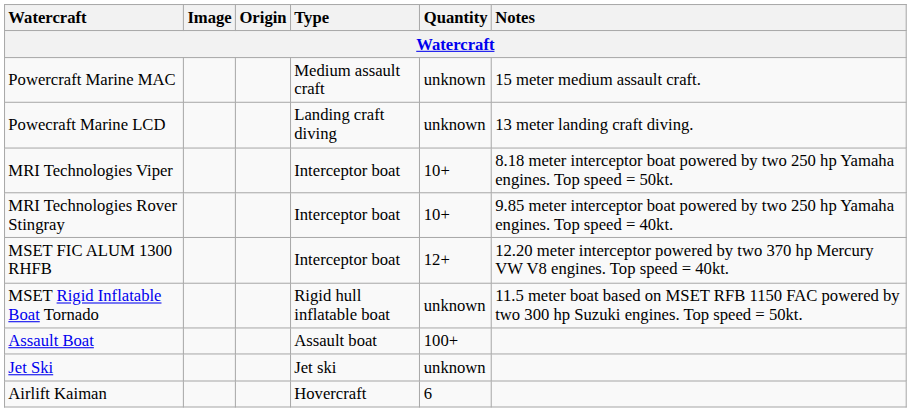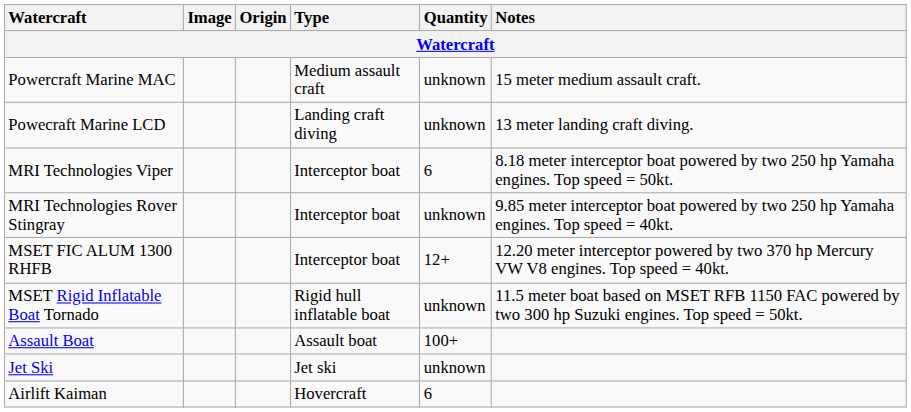(437, 170) 10+ -> (428, 170) 6
(437, 215) 10+ -> (455, 215) unknown
